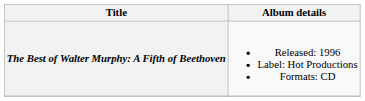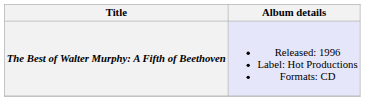(294, 65) no background -> (294, 65) lavender background
